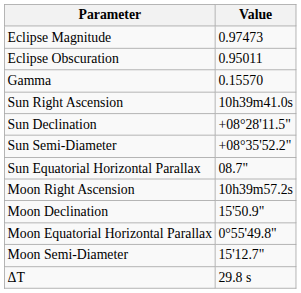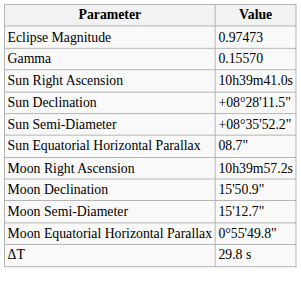- row: (63, 59)
rows swapped: (68, 255) <-> (110, 233)
